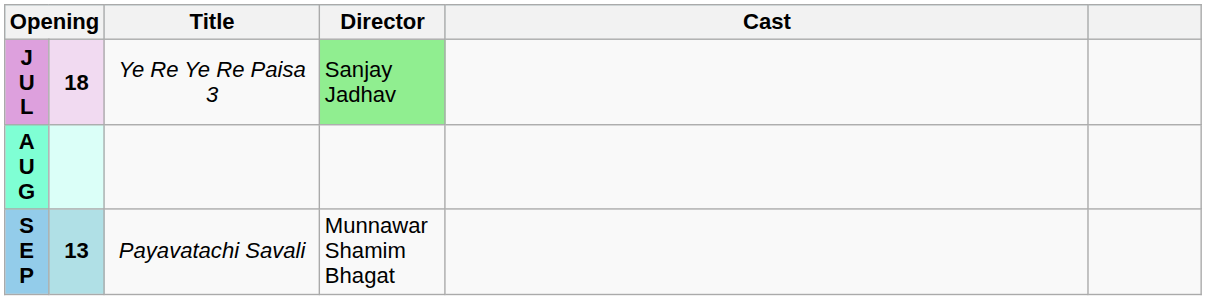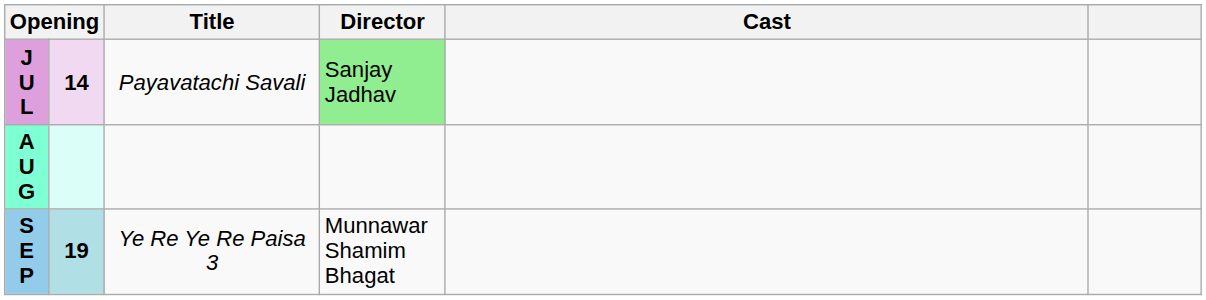(77, 81) 18 -> (77, 81) 14
(212, 81) Ye Re Ye Re Paisa 3 -> (212, 81) Payavatachi Savali
(77, 251) 13 -> (77, 251) 19
(212, 251) Payavatachi Savali -> (212, 251) Ye Re Ye Re Paisa 3
